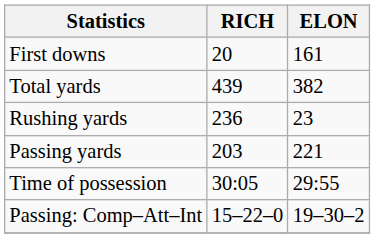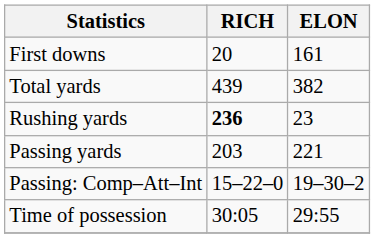(227, 118) normal -> (227, 118) bold
rows swapped: (106, 216) <-> (88, 183)
